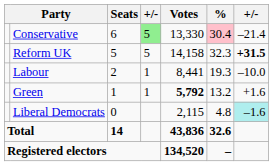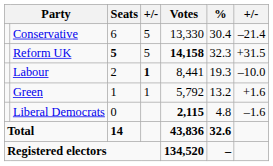(147, 33) lightgreen background -> (147, 33) no background
(220, 33) pink background -> (220, 33) no background
(114, 53) normal -> (114, 53) bold
(187, 53) normal -> (187, 53) bold
(251, 53) bold -> (251, 53) normal
(147, 72) normal -> (147, 72) bold
(190, 92) bold -> (190, 92) normal
(190, 111) normal -> (190, 111) bold
(255, 111) paleturquoise background -> (255, 111) no background
